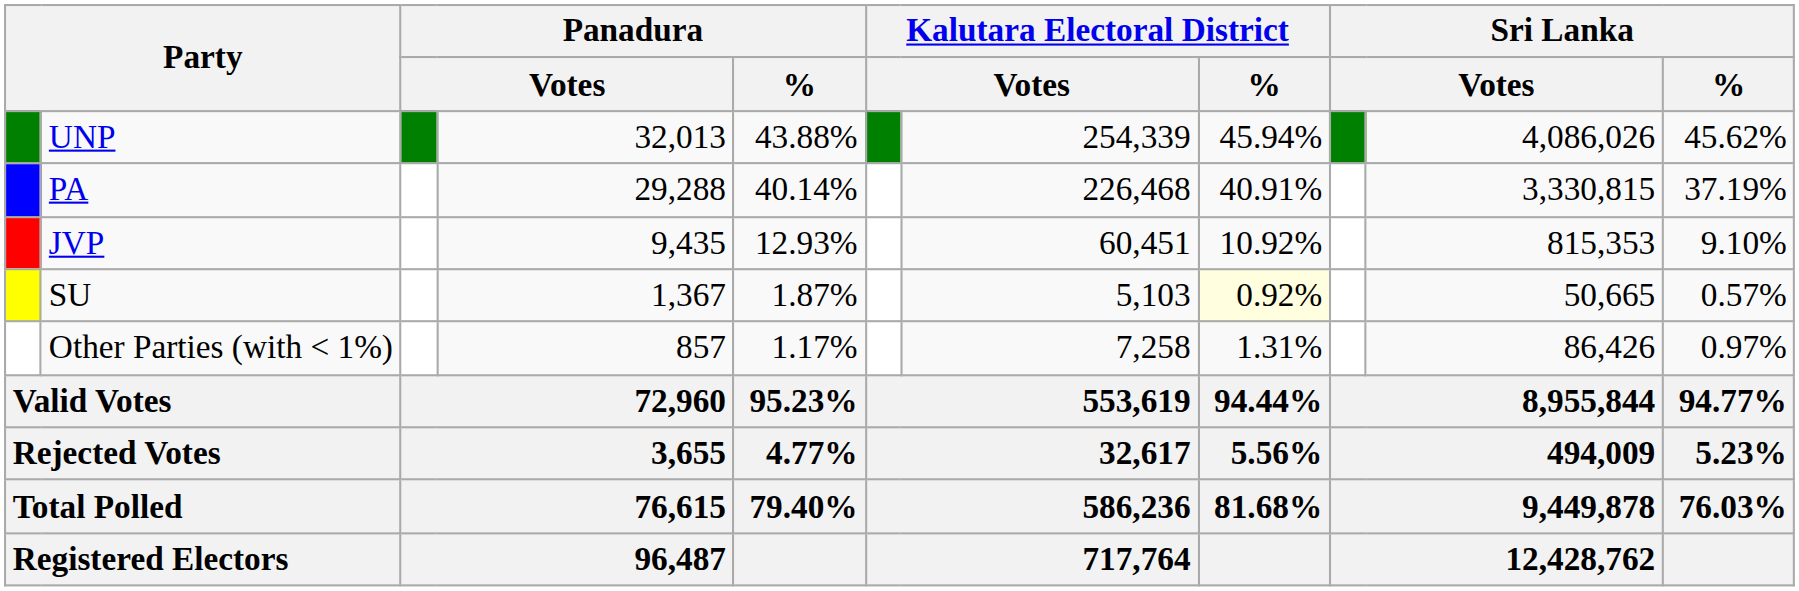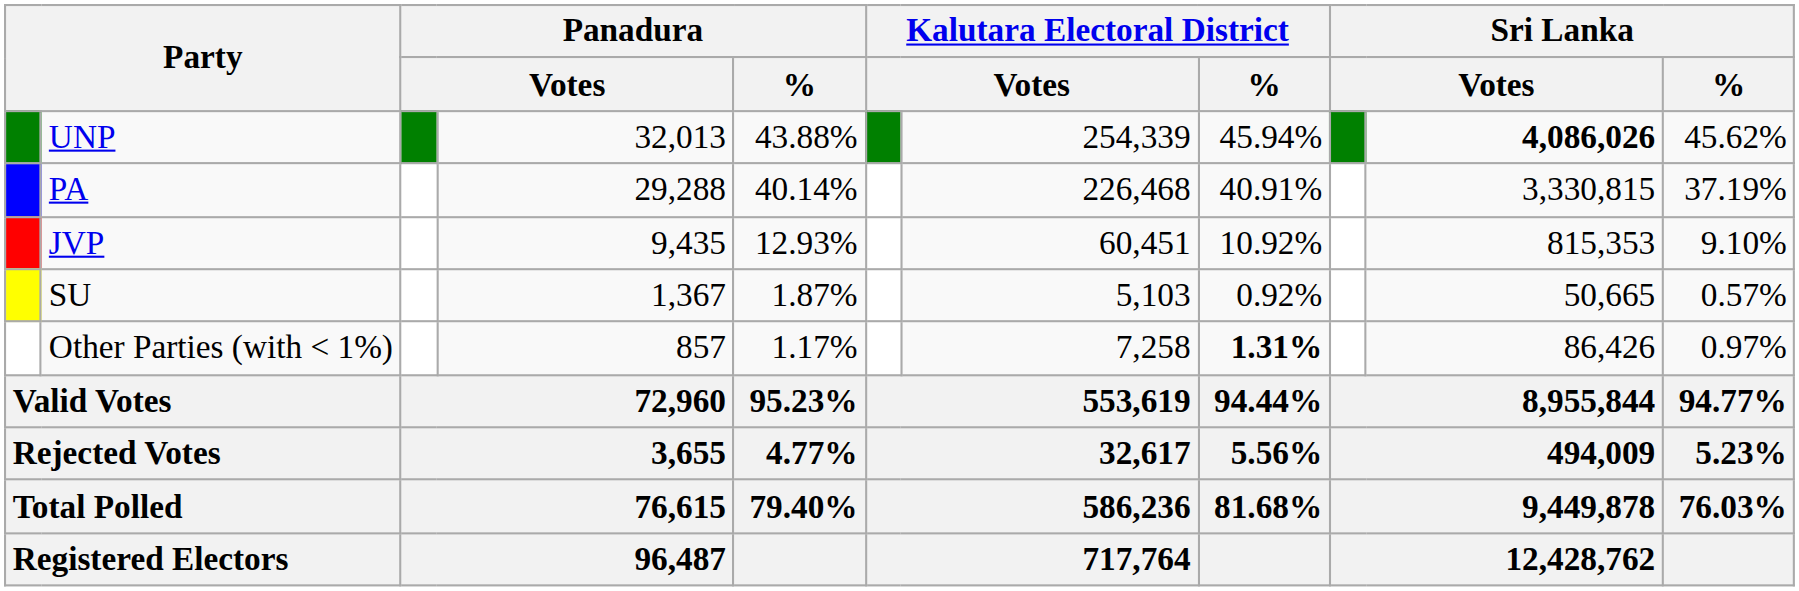(1589, 136) normal -> (1589, 136) bold
(1279, 294) lightyellow background -> (1279, 294) no background
(1279, 347) normal -> (1276, 347) bold
